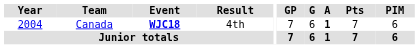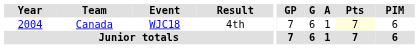(165, 24) bold -> (165, 24) normal
(327, 24) bold -> (327, 24) normal
(355, 24) no background -> (355, 24) lightyellow background
